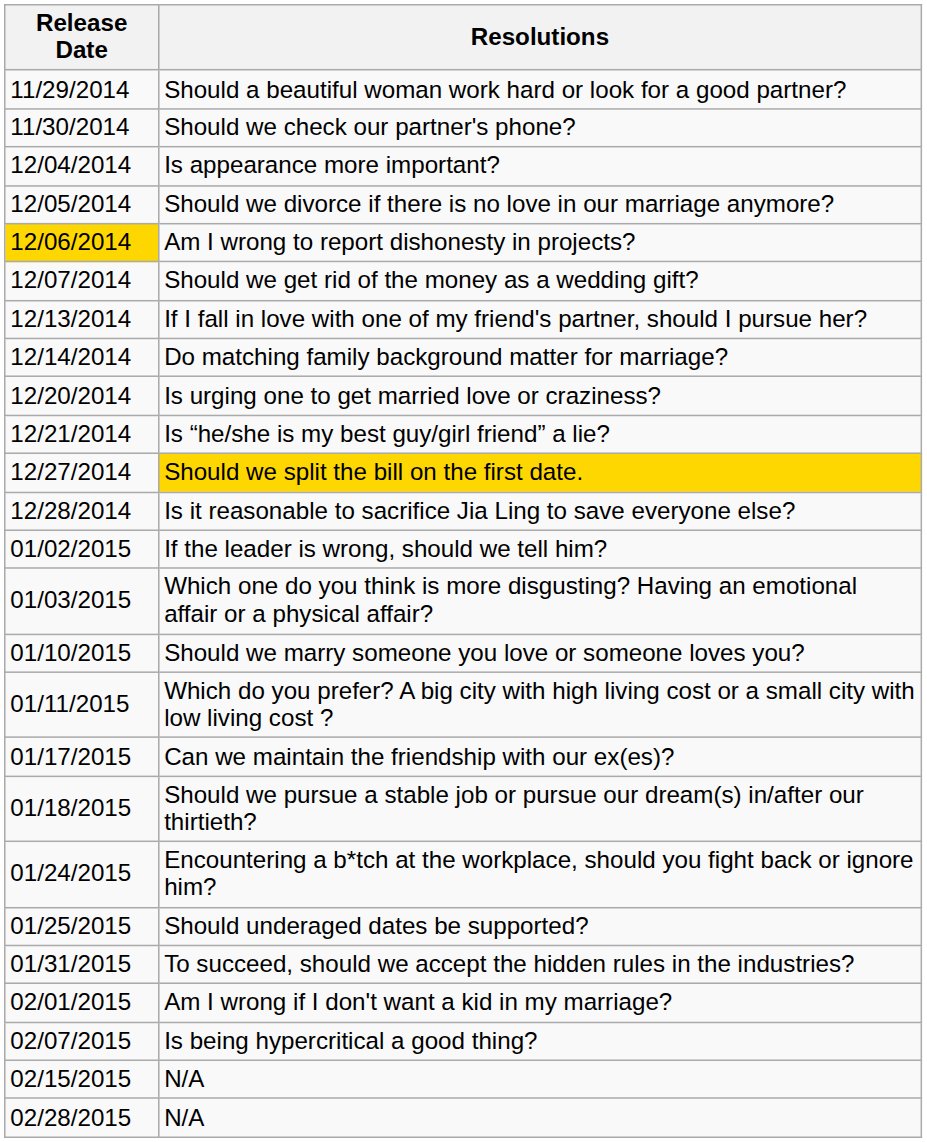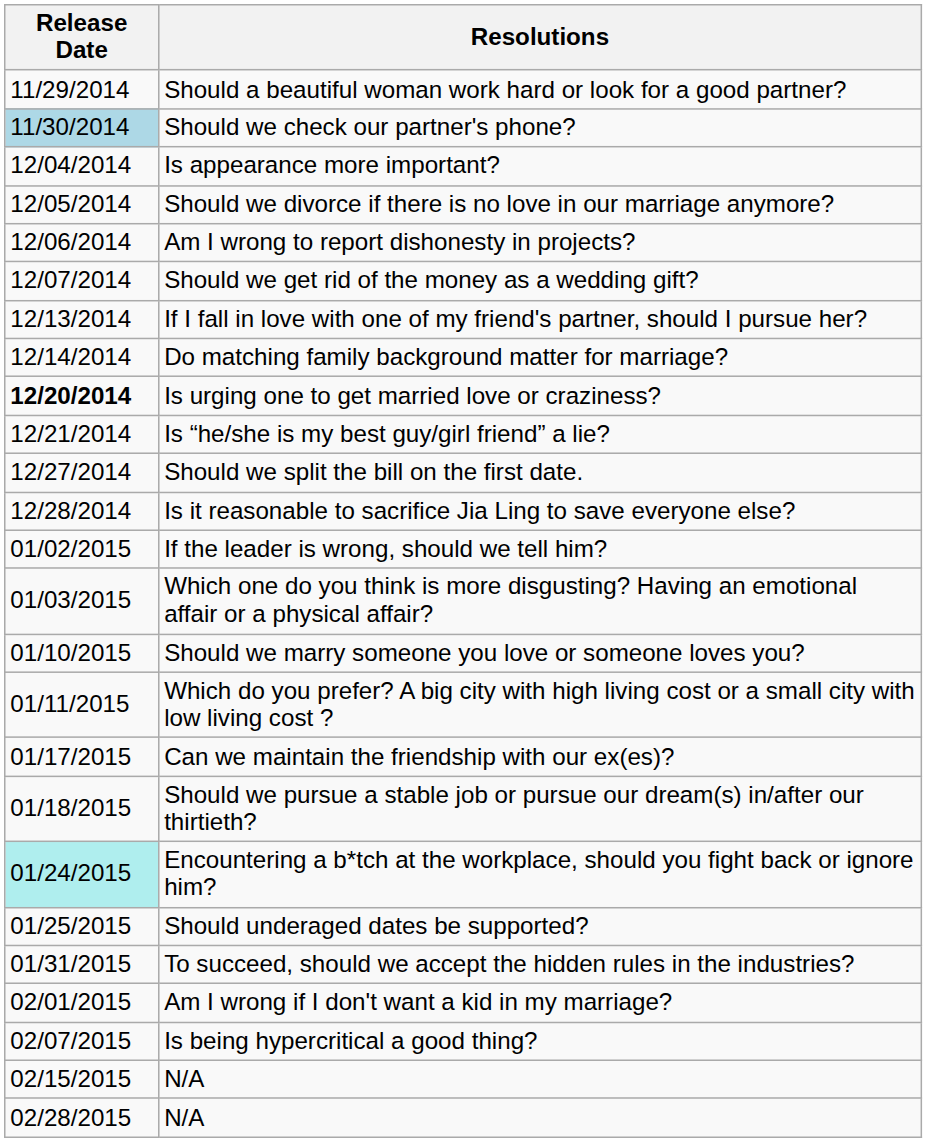(70, 127) no background -> (70, 127) lightblue background
(71, 242) gold background -> (71, 242) no background
(71, 395) normal -> (71, 395) bold
(374, 472) gold background -> (374, 472) no background
(71, 873) no background -> (71, 873) paleturquoise background
